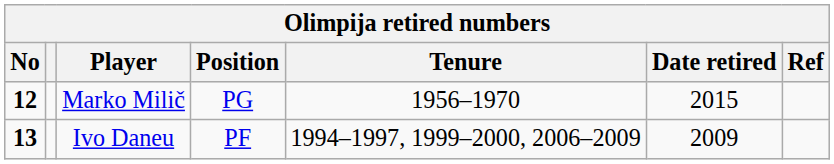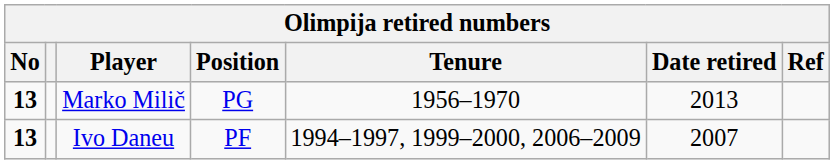(25, 100) 12 -> (25, 100) 13
(714, 100) 2015 -> (714, 100) 2013
(714, 138) 2009 -> (714, 138) 2007
